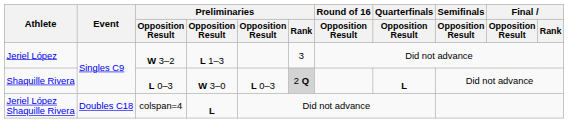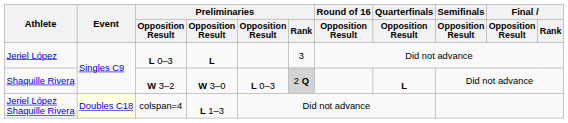(161, 61) W 3–2 -> (161, 61) L 0–3
(212, 61) L 1–3 -> (212, 61) L
(161, 86) L 0–3 -> (161, 86) W 3–2
(106, 106) no background -> (106, 106) lightyellow background
(212, 111) L -> (212, 111) L 1–3
